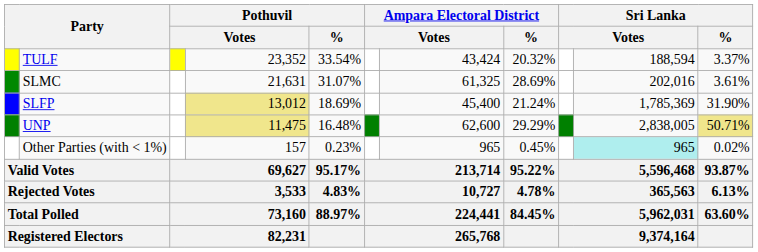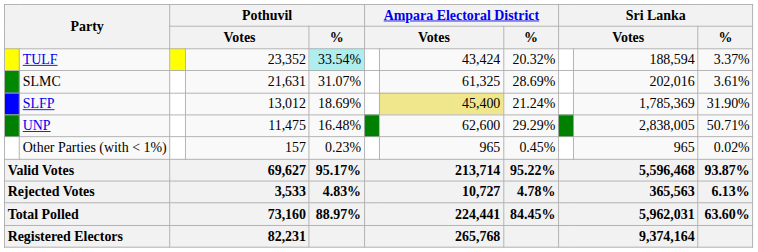(340, 59) no background -> (340, 59) paleturquoise background
(287, 103) khaki background -> (287, 103) no background
(481, 103) no background -> (481, 103) khaki background
(287, 125) khaki background -> (287, 125) no background
(728, 125) khaki background -> (728, 125) no background
(684, 147) paleturquoise background -> (684, 147) no background
